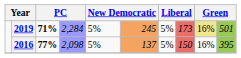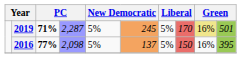(72, 29) 2,284 -> (72, 29) 2,287
(185, 29) 173 -> (185, 29) 170
